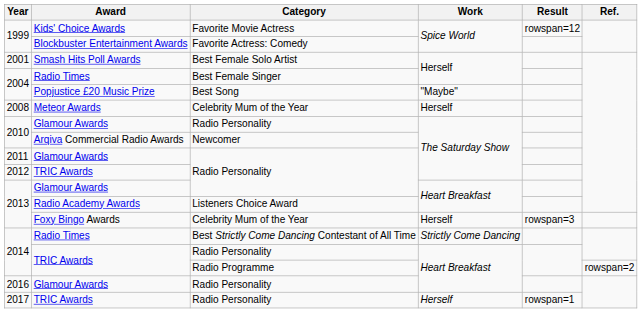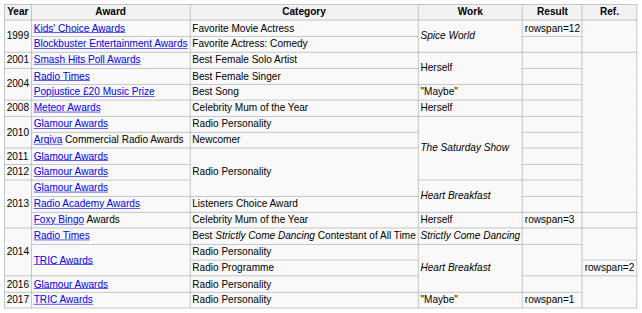(63, 172) TRIC Awards -> (71, 172) Glamour Awards
(436, 300) Herself -> (439, 300) "Maybe"
